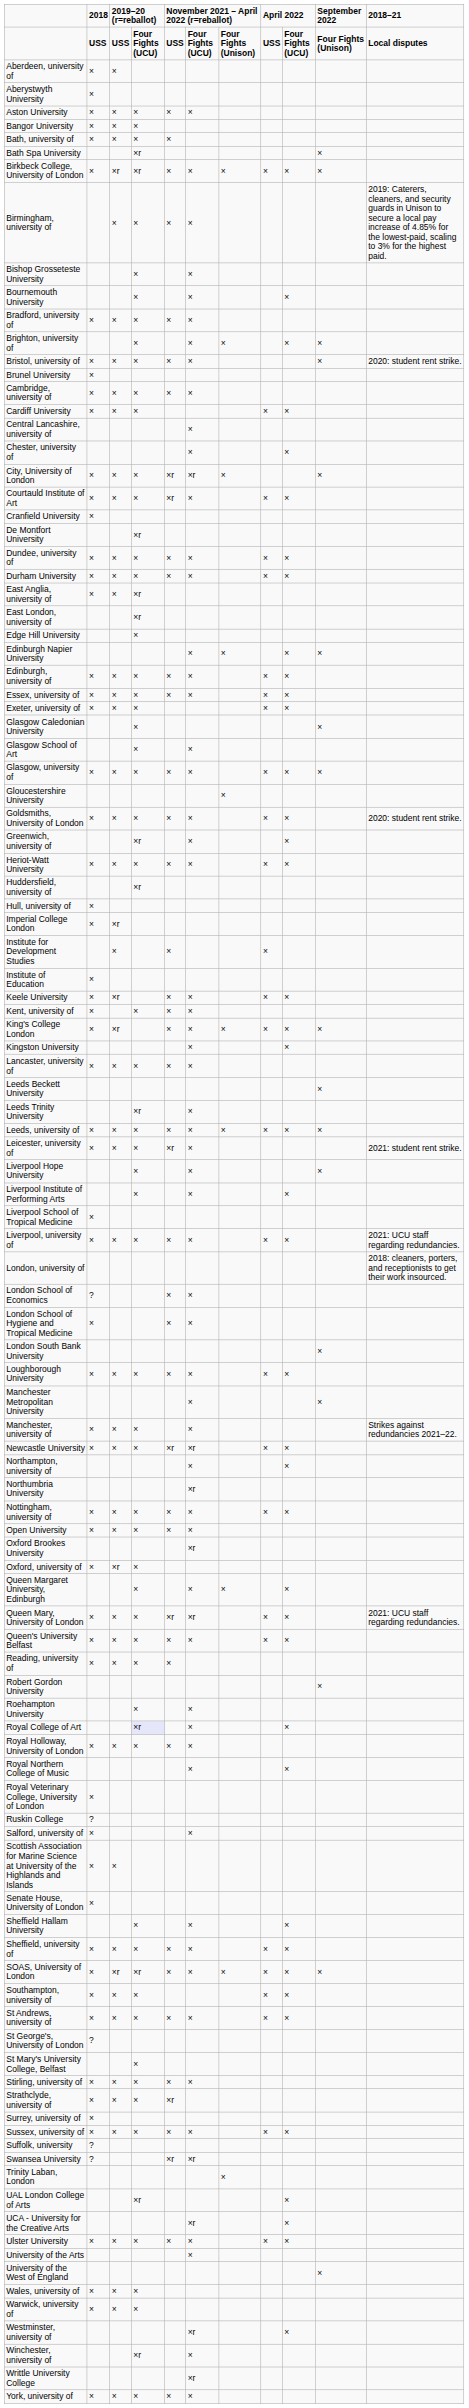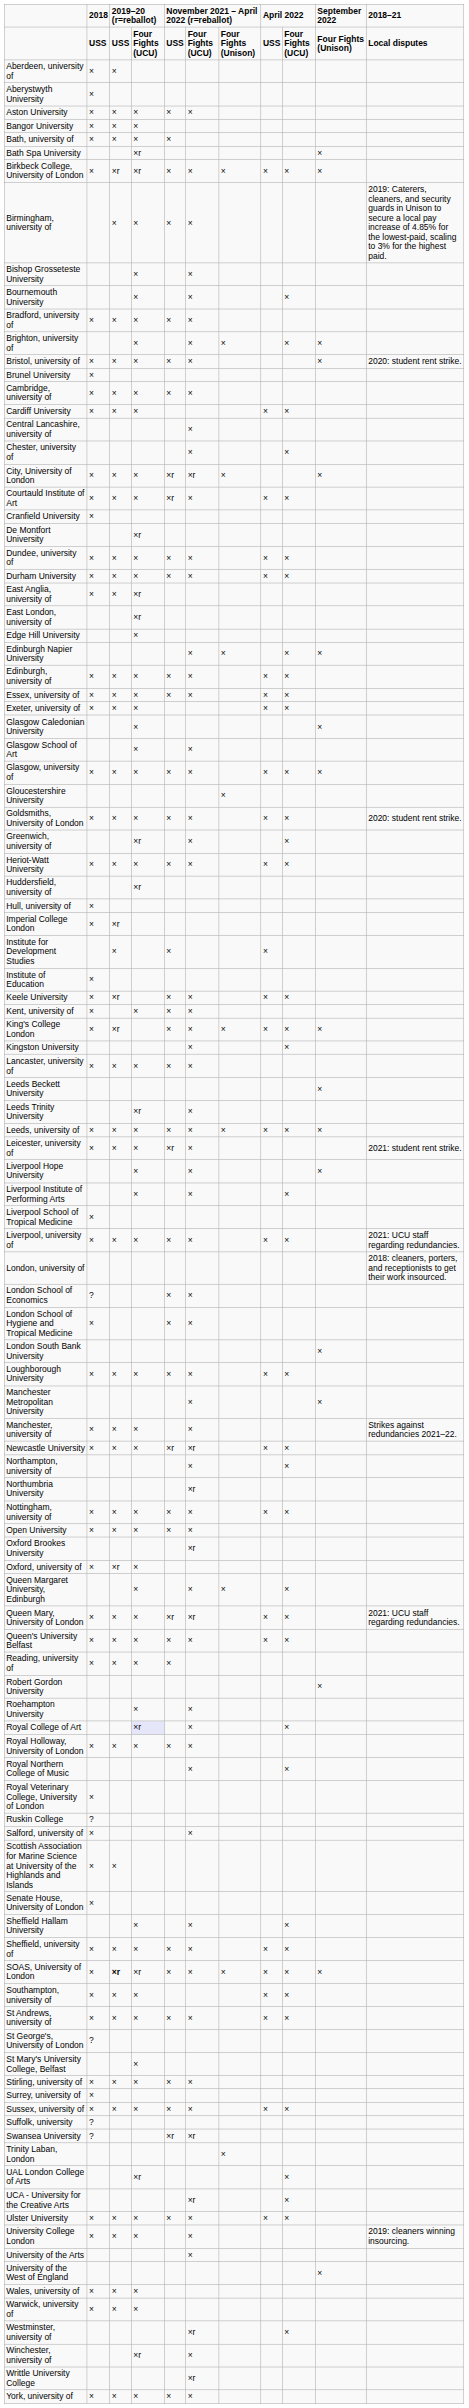(116, 1972) normal -> (116, 1972) bold
- row: (29, 2100)
+ row: (40, 2236)
